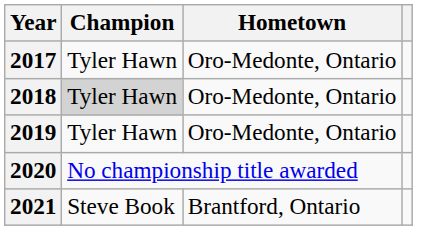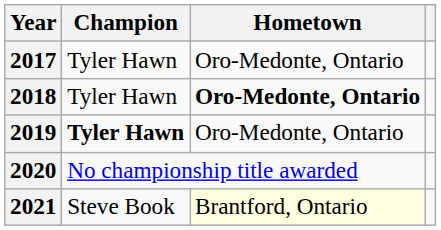(122, 96) lightgrey background -> (122, 96) no background
(292, 96) normal -> (307, 96) bold
(122, 133) normal -> (126, 133) bold
(274, 206) no background -> (281, 206) lightyellow background
